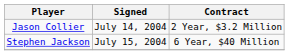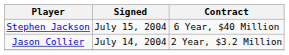rows swapped: (48, 27) <-> (48, 42)
